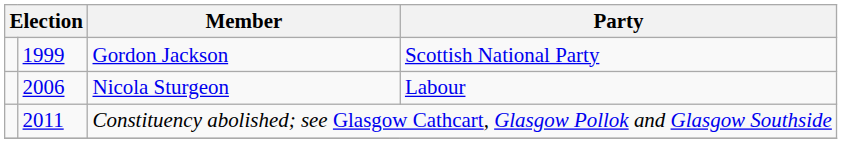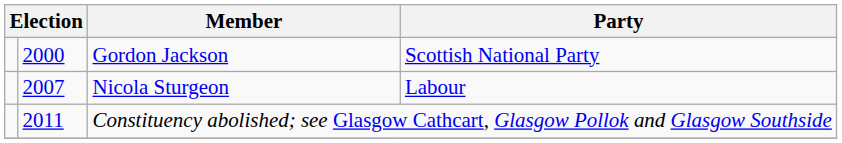(44, 54) 1999 -> (44, 54) 2000
(44, 87) 2006 -> (44, 87) 2007
